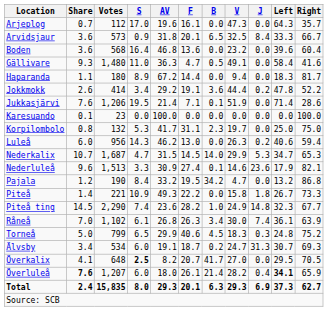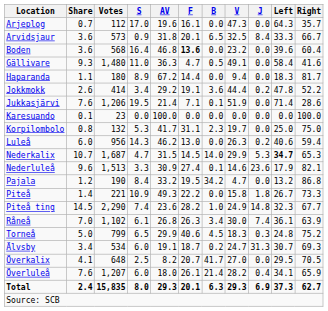(190, 50) normal -> (190, 50) bold
(283, 155) normal -> (283, 155) bold
(141, 260) bold -> (141, 260) normal
(85, 274) bold -> (85, 274) normal
(283, 274) bold -> (283, 274) normal
